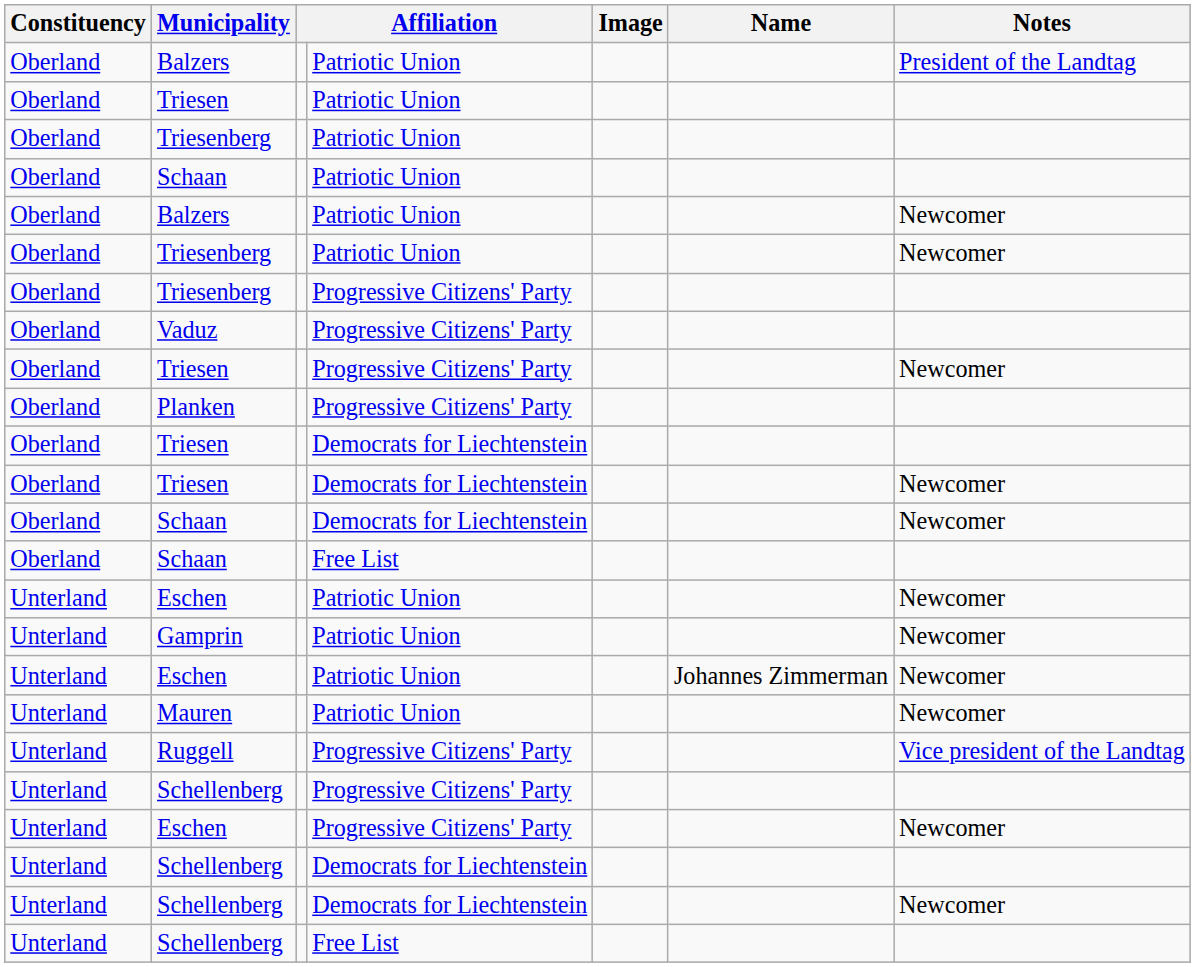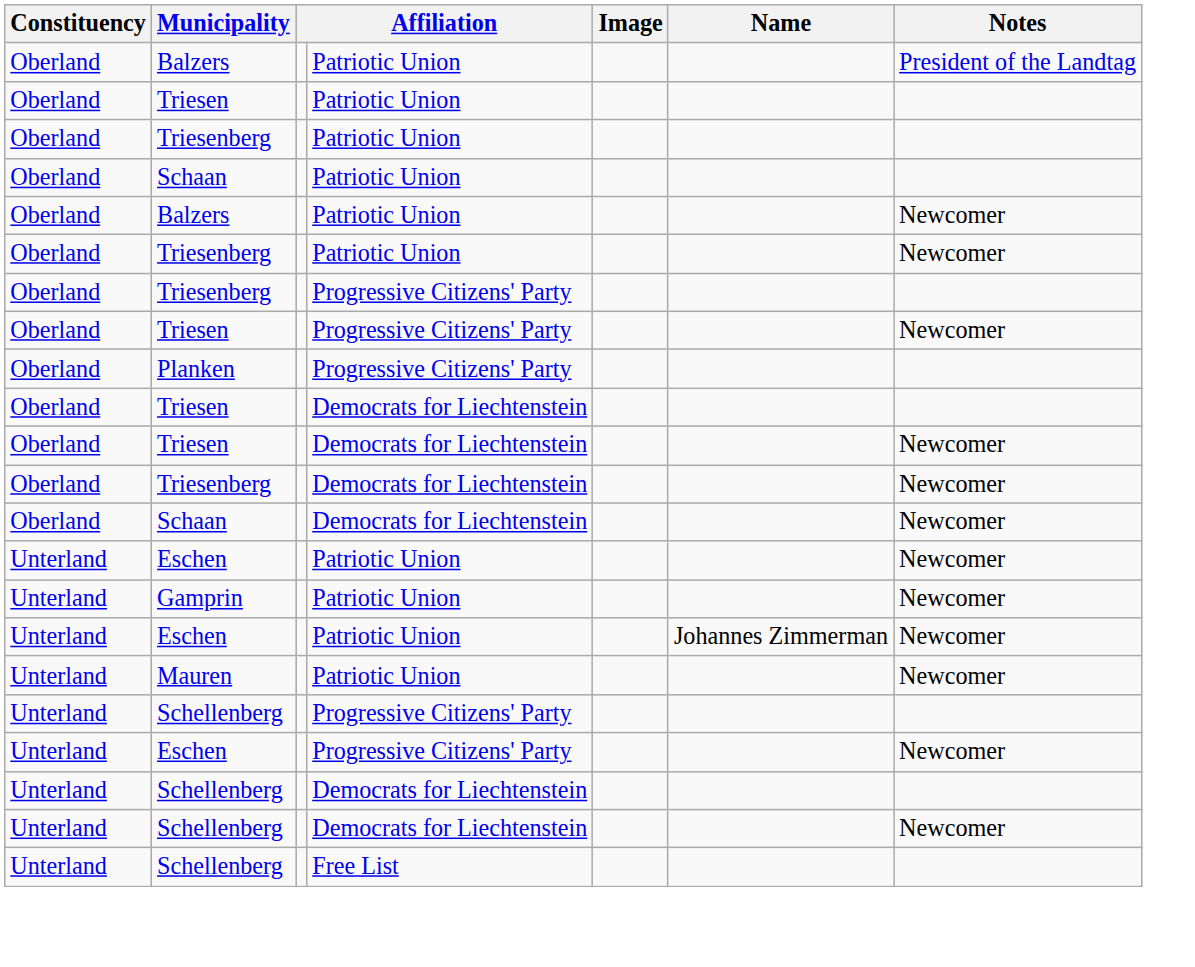- row: (187, 330)
+ row: (214, 483)
- row: (192, 560)
- row: (195, 751)
